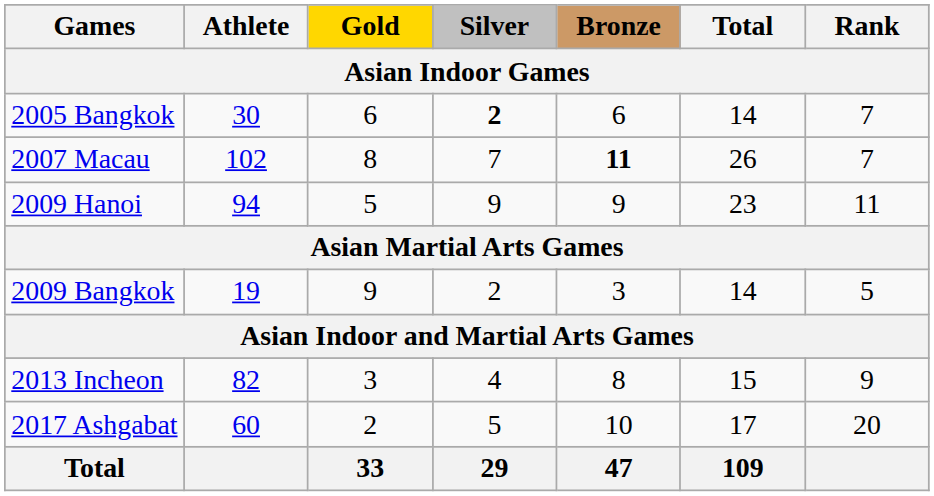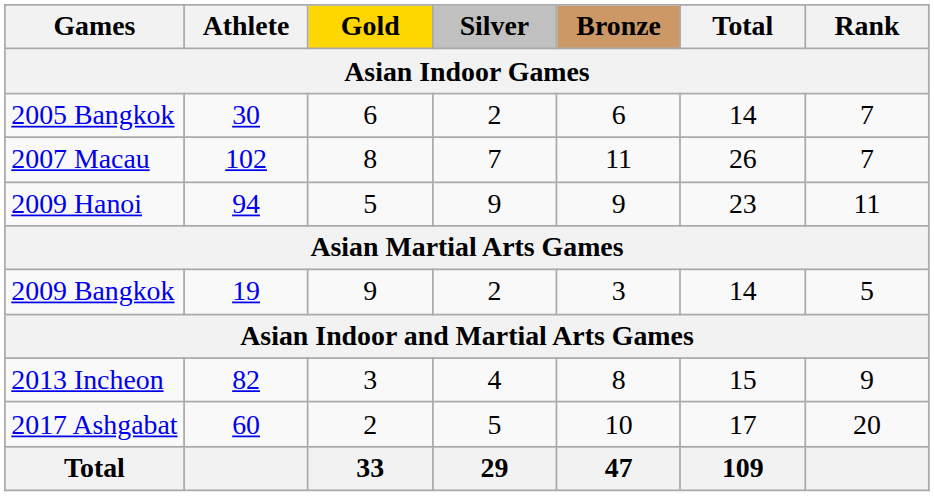(494, 114) bold -> (494, 114) normal
(619, 159) bold -> (619, 159) normal
